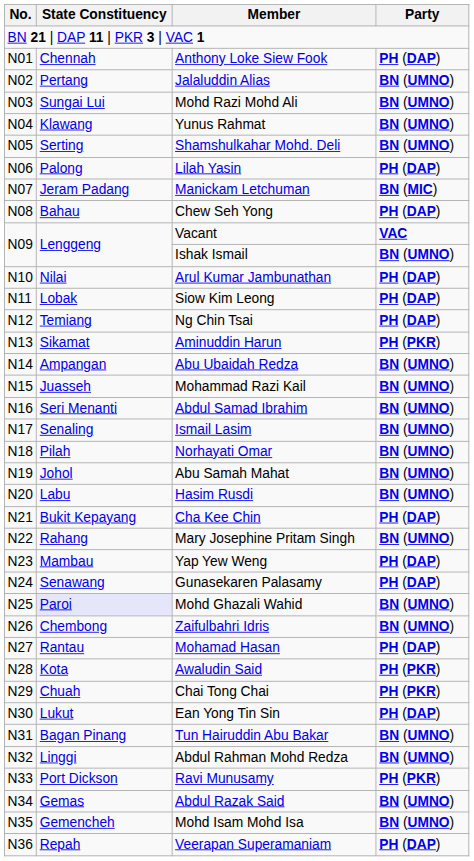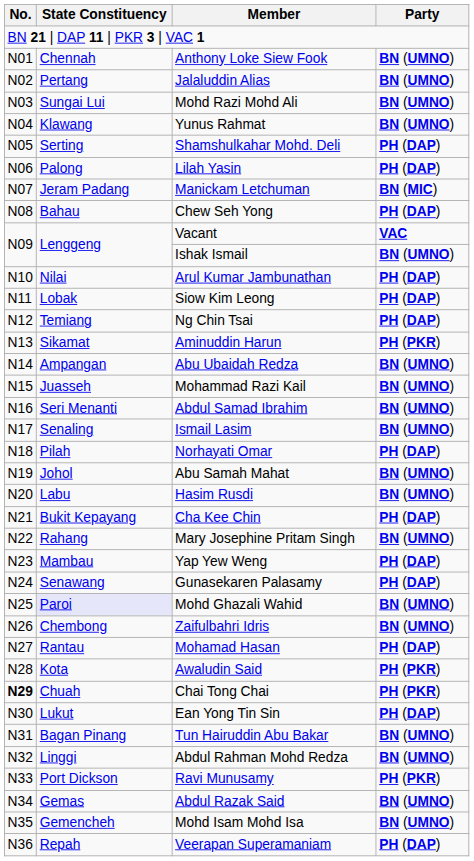(410, 59) PH (DAP) -> (417, 59) BN (UMNO)
(417, 146) BN (UMNO) -> (410, 146) PH (DAP)
(417, 451) BN (UMNO) -> (410, 451) PH (DAP)
(20, 691) normal -> (20, 691) bold
